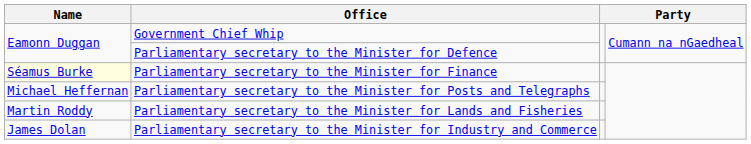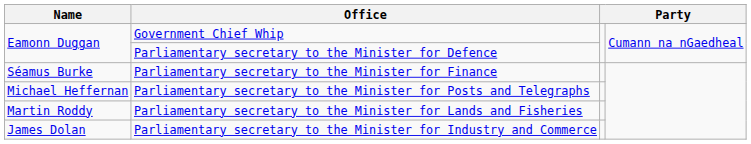(50, 72) lightyellow background -> (50, 72) no background
